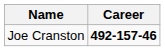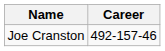(124, 35) bold -> (124, 35) normal
